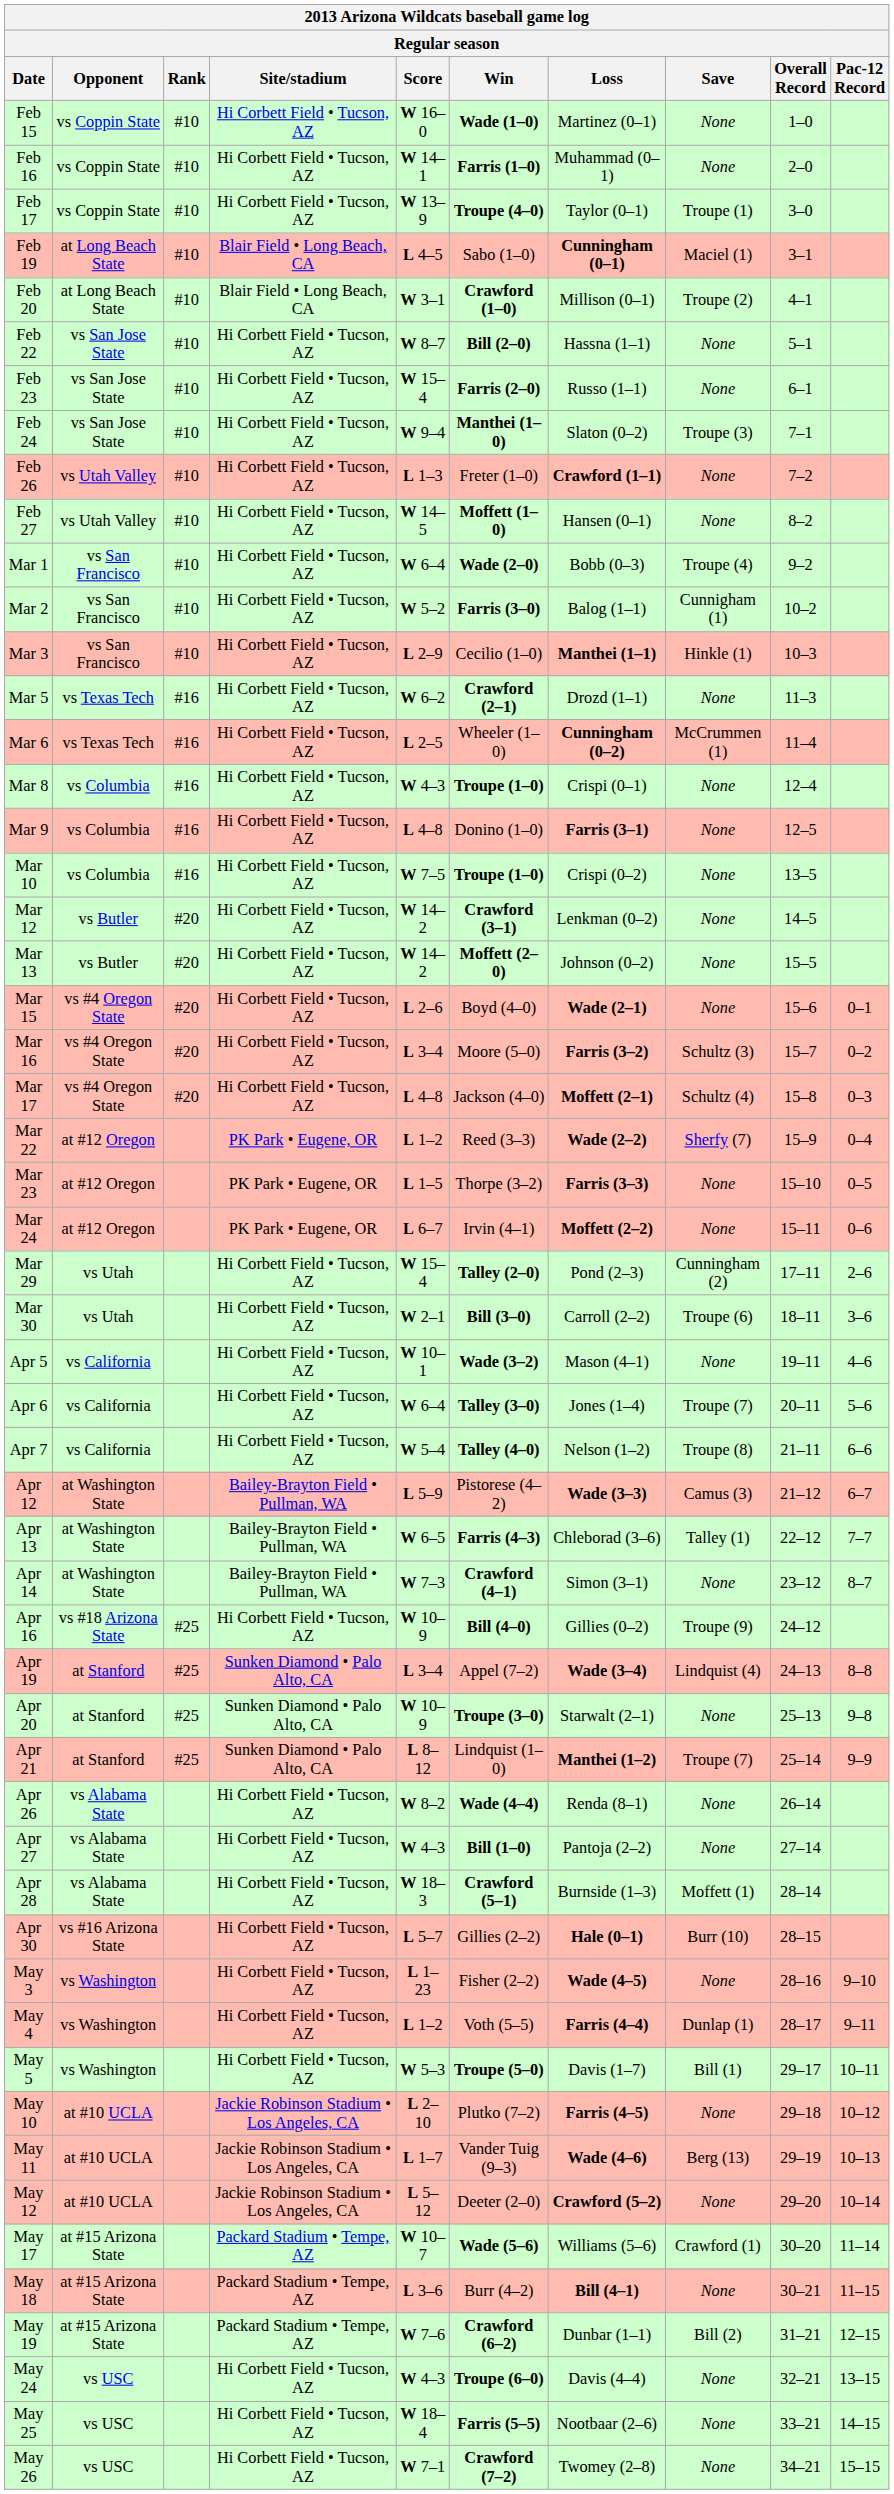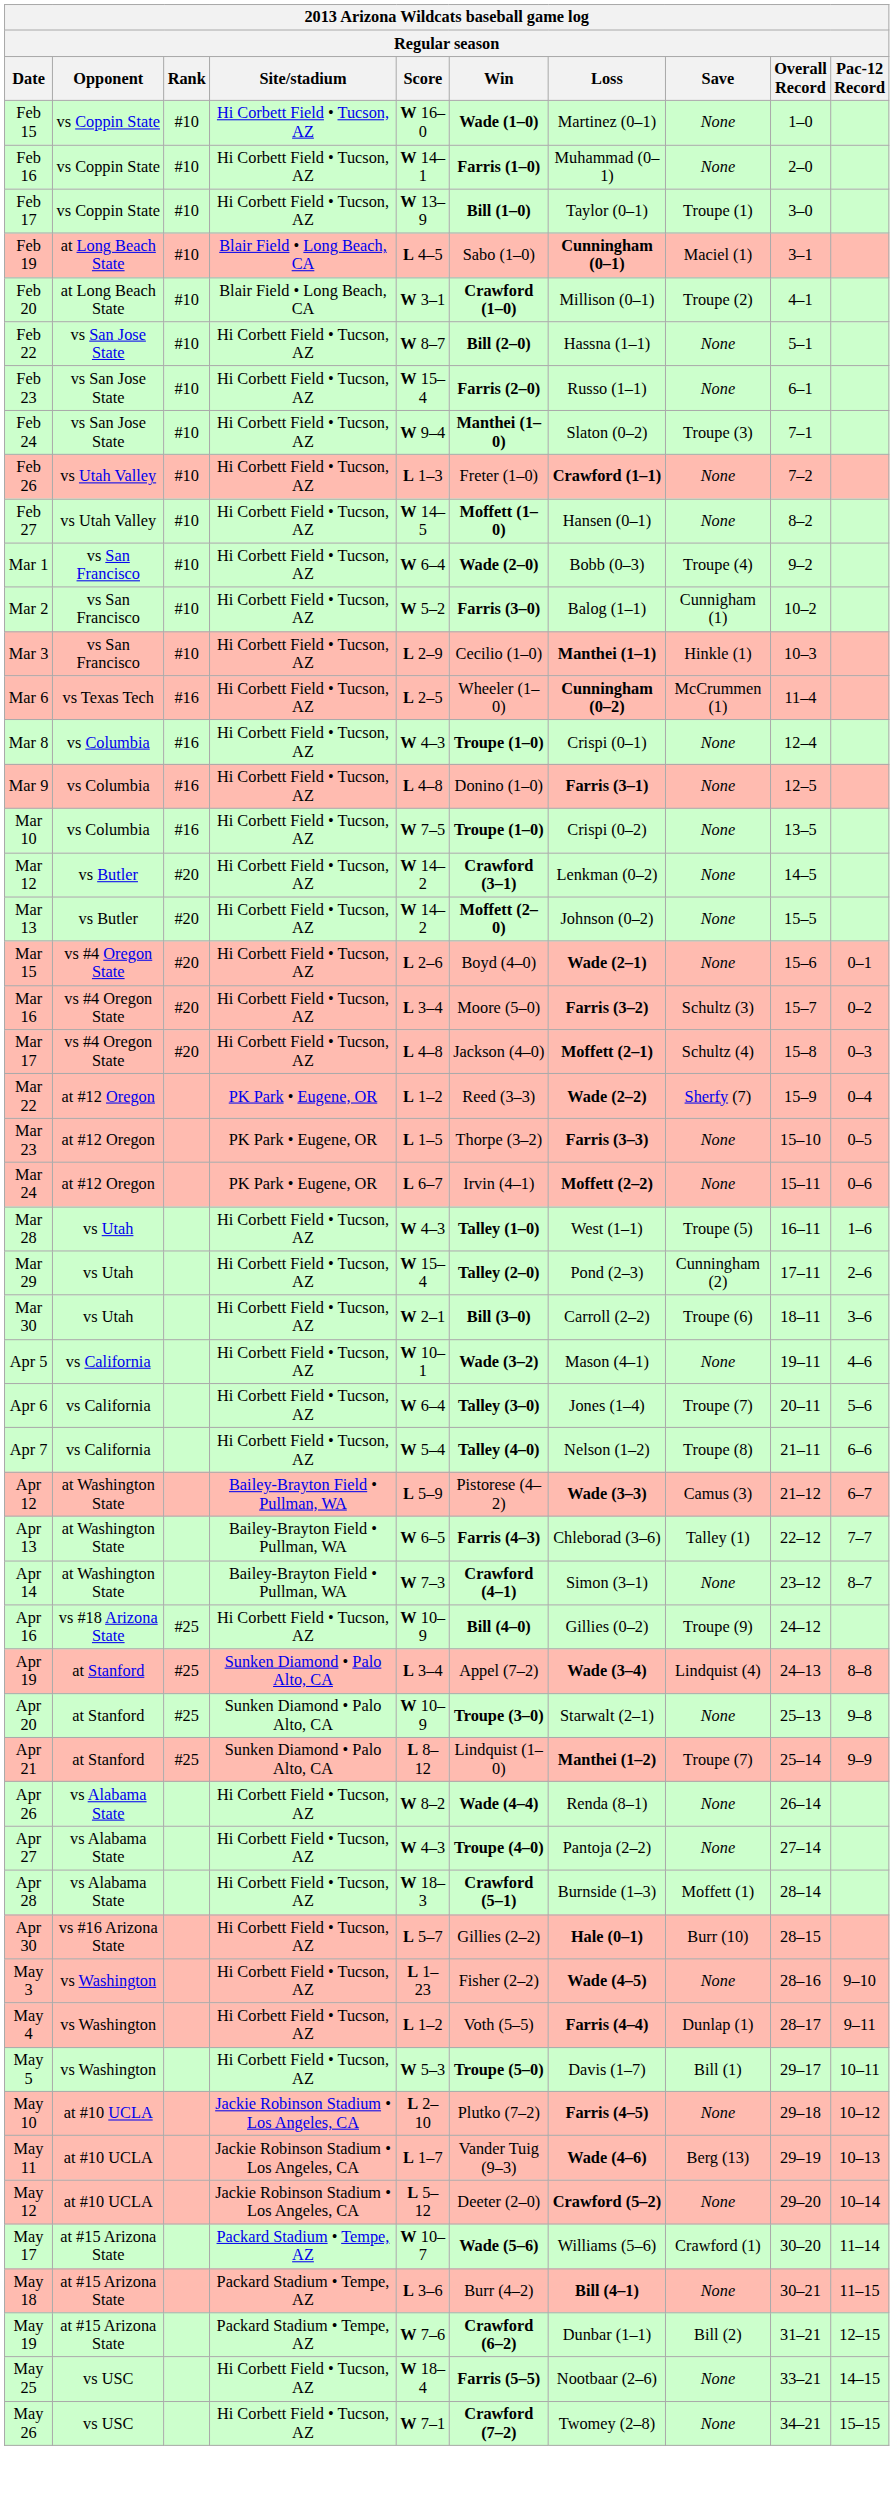(499, 211) Troupe (4–0) -> (499, 211) Bill (1–0)
- row: (29, 697)
+ row: (29, 1228)
(499, 1848) Bill (1–0) -> (499, 1848) Troupe (4–0)
- row: (29, 2378)
